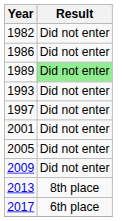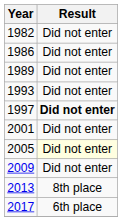(75, 71) lightgreen background -> (77, 71) no background
(75, 110) normal -> (77, 110) bold
(75, 149) no background -> (77, 149) lightyellow background
